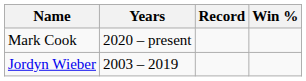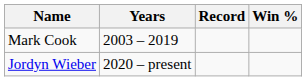(147, 40) 2020 – present -> (141, 40) 2003 – 2019
(141, 64) 2003 – 2019 -> (147, 64) 2020 – present
